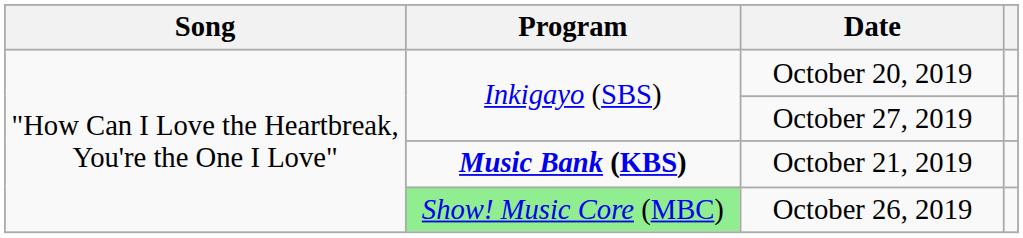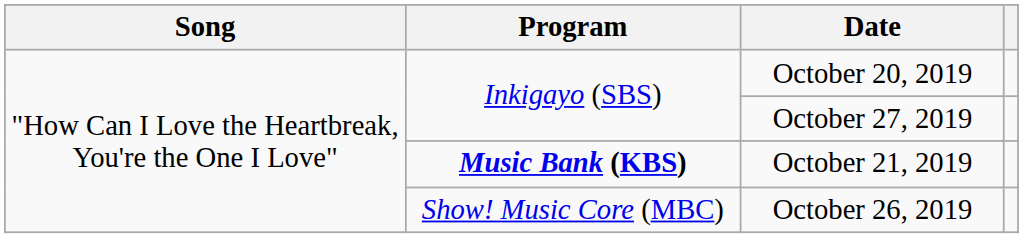(573, 208) lightgreen background -> (573, 208) no background
